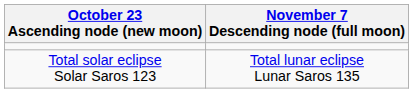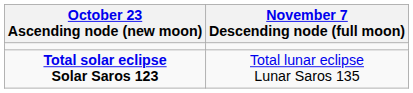(105, 68) normal -> (105, 68) bold
